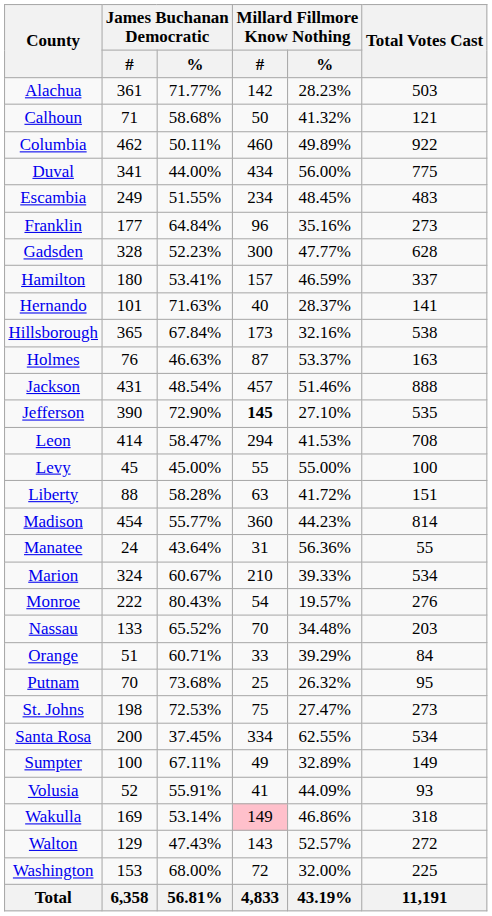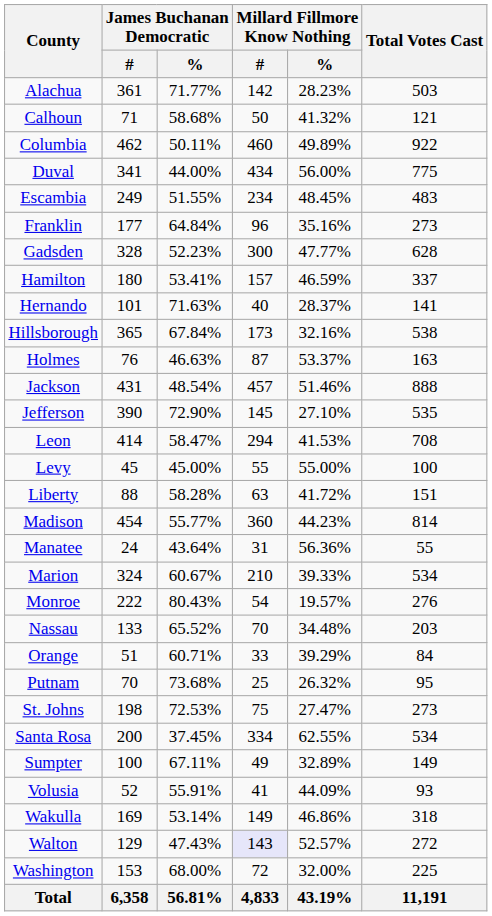(260, 413) bold -> (260, 413) normal
(260, 817) pink background -> (260, 817) no background
(260, 843) no background -> (260, 843) lavender background
